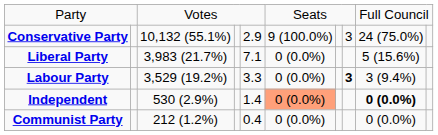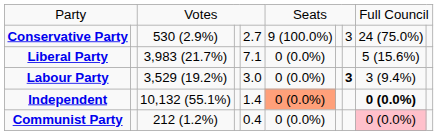(185, 36) 10,132 (55.1%) -> (185, 36) 530 (2.9%)
(252, 36) 2.9 -> (252, 36) 2.7
(252, 78) 3.3 -> (252, 78) 3.0
(185, 99) 530 (2.9%) -> (185, 99) 10,132 (55.1%)
(391, 120) no background -> (391, 120) pink background
